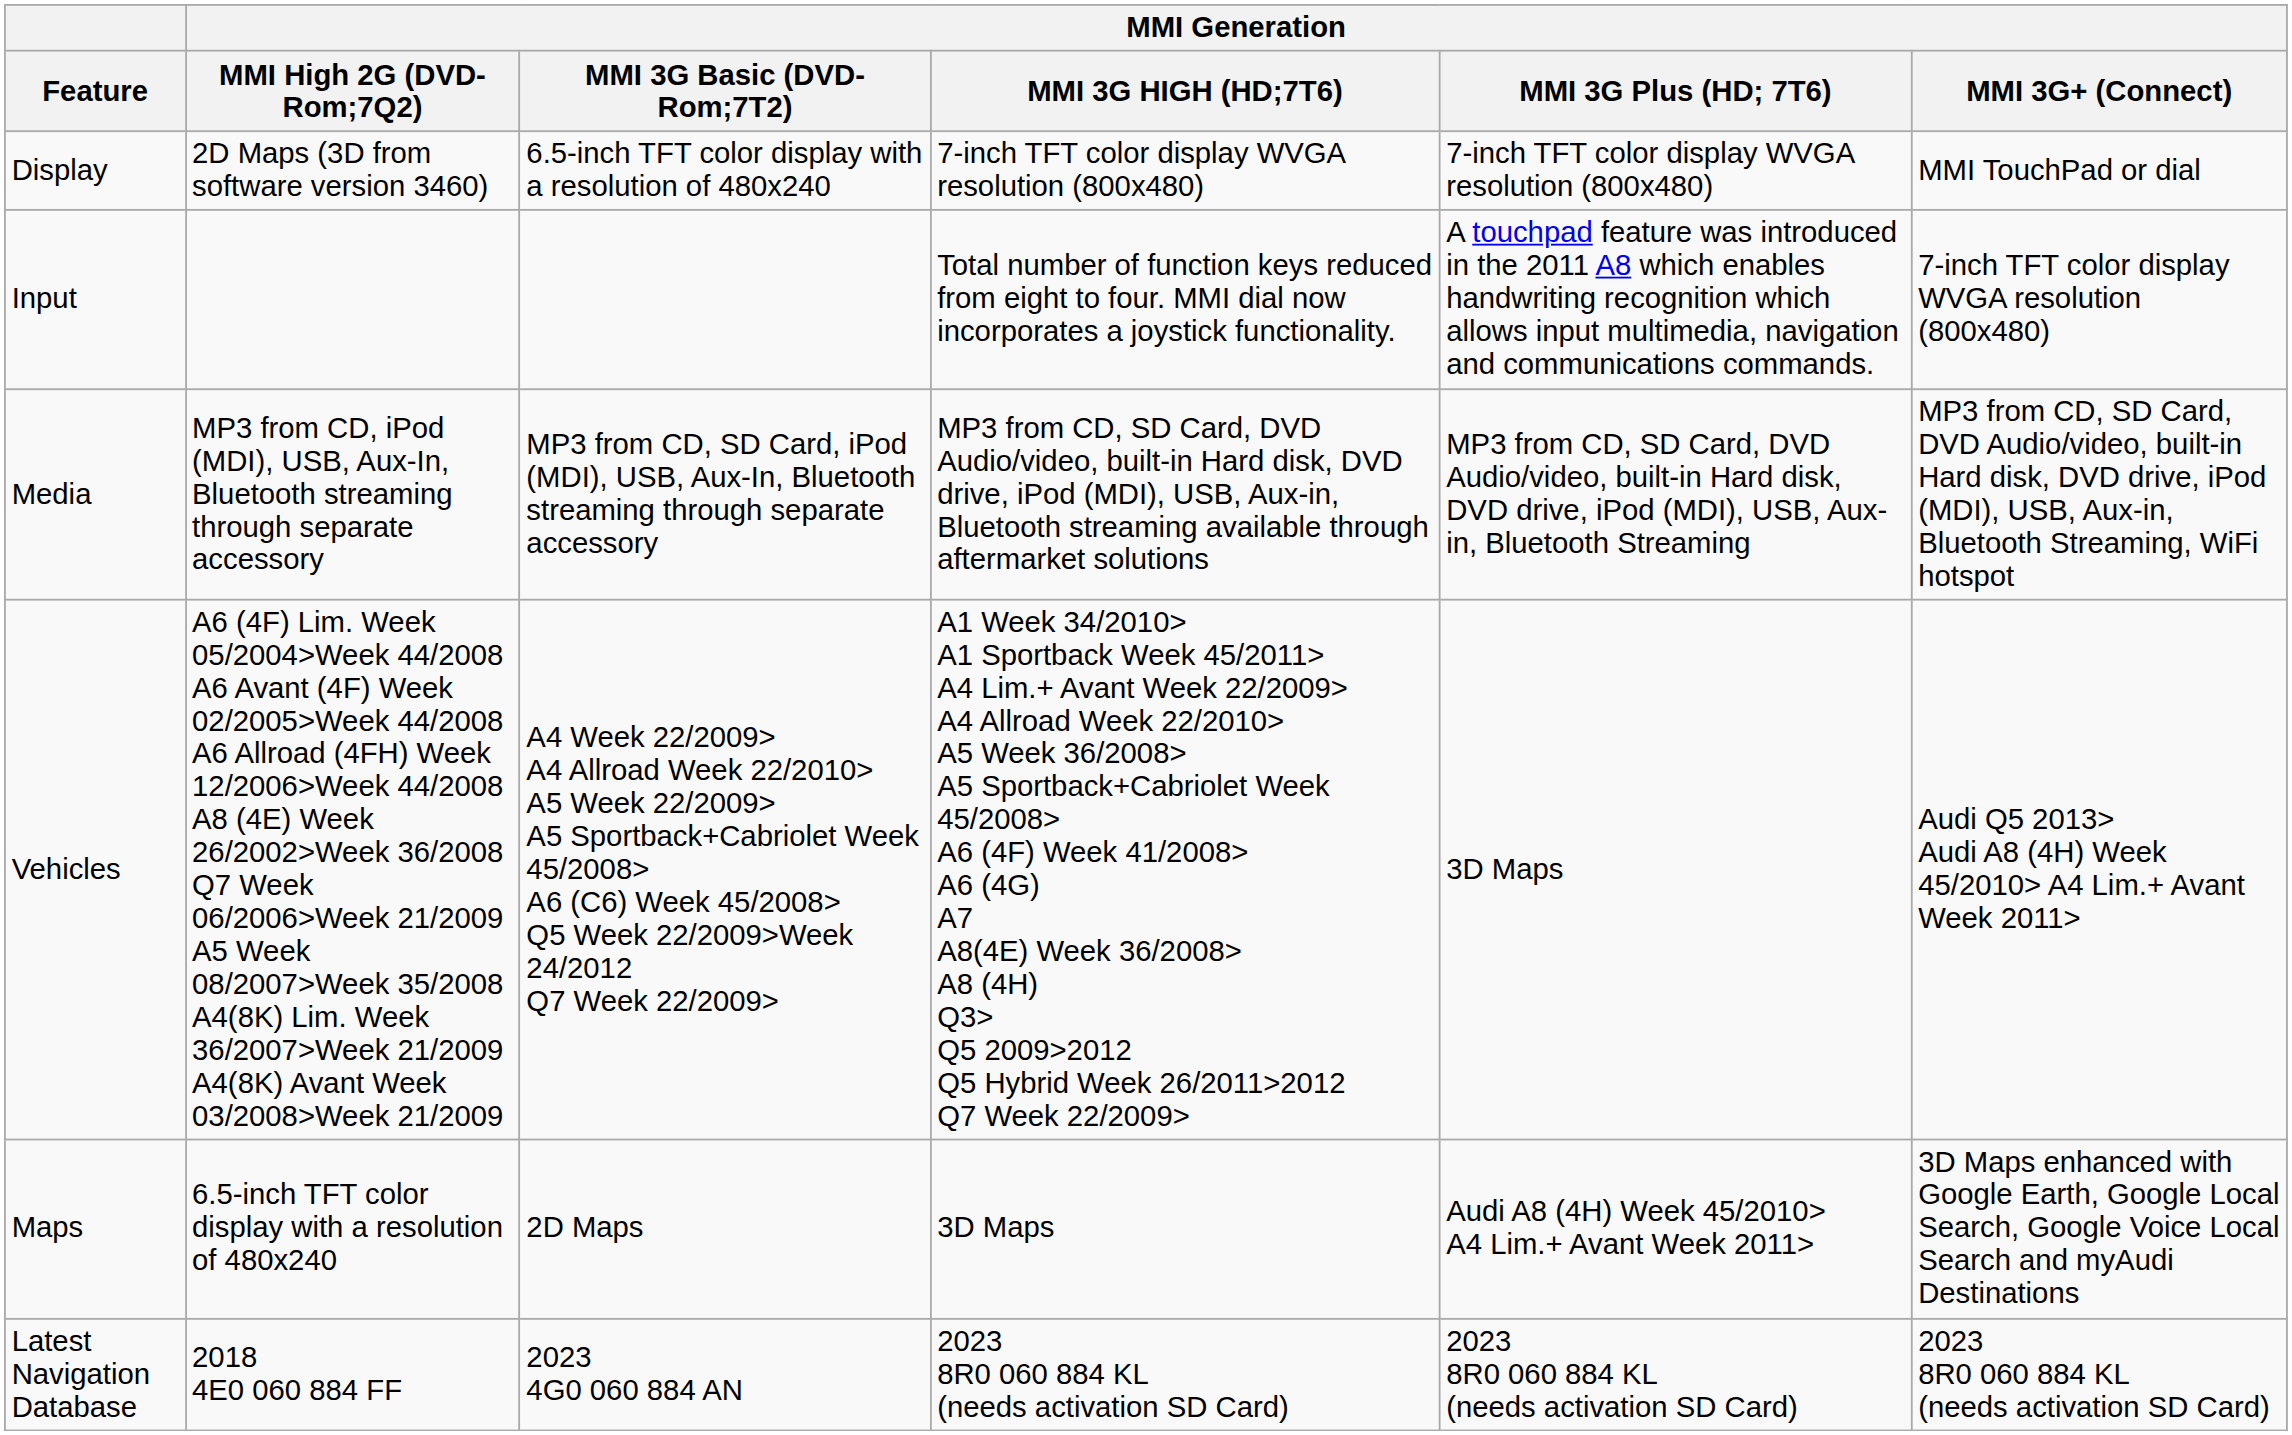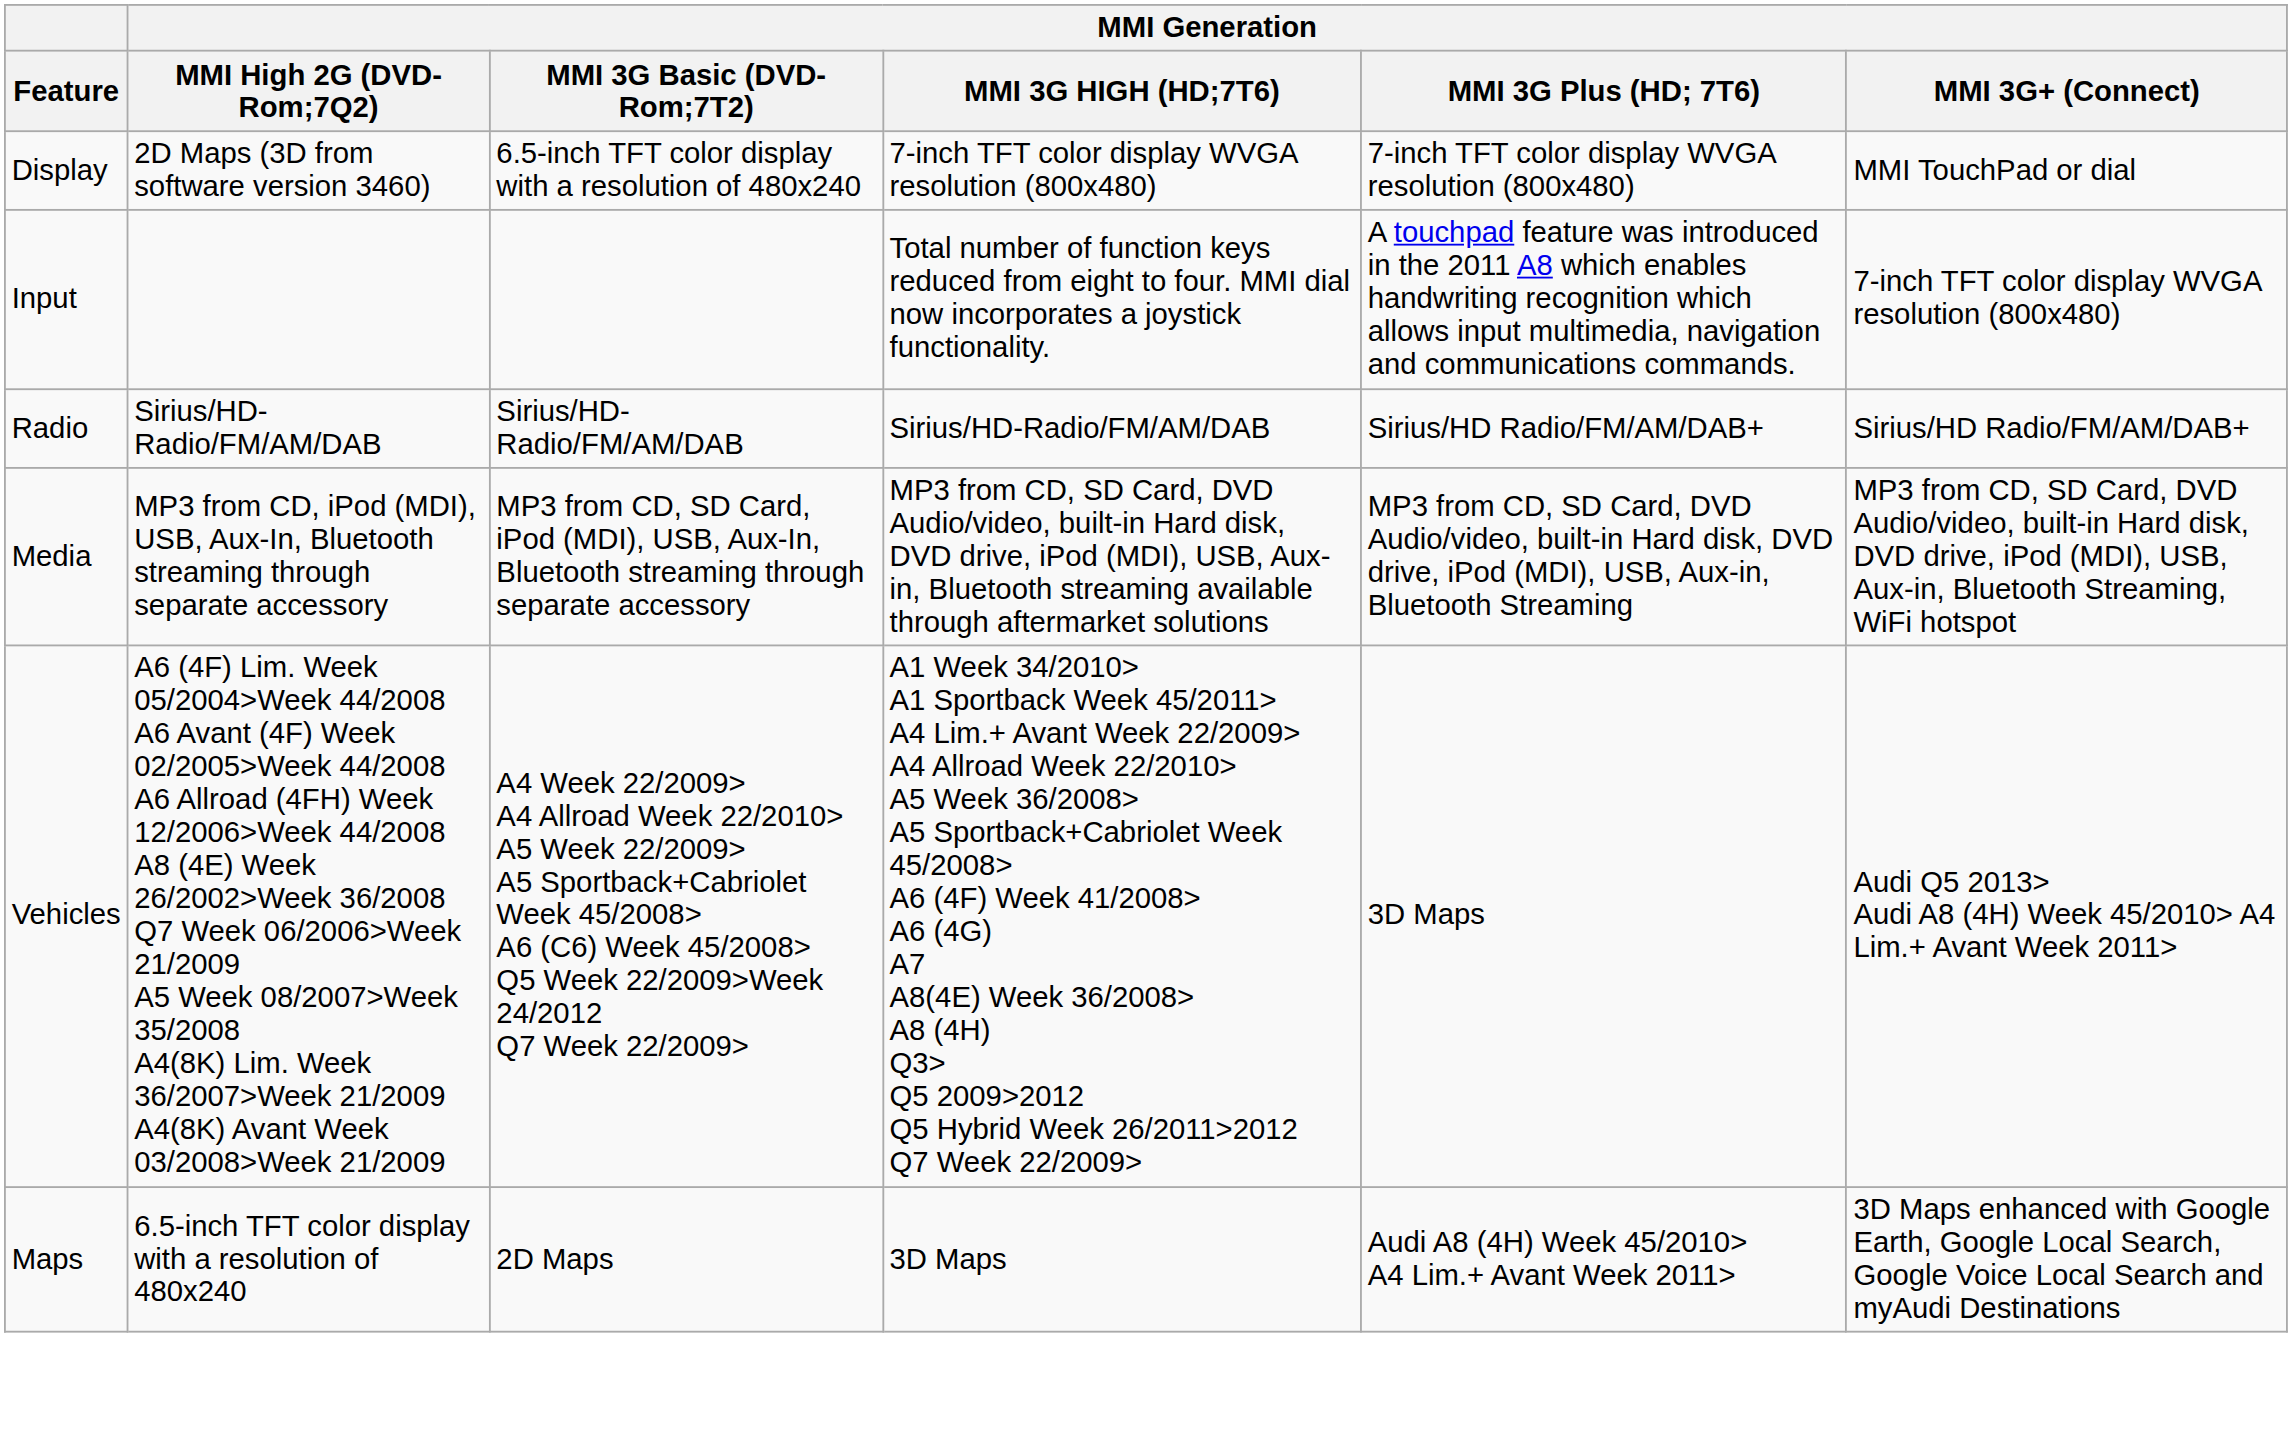+ row: (50, 427)
- row: (81, 1373)
